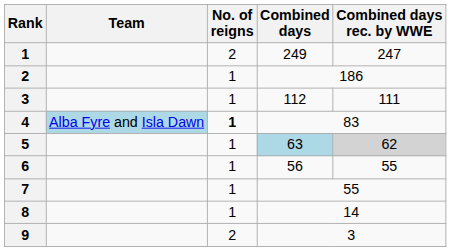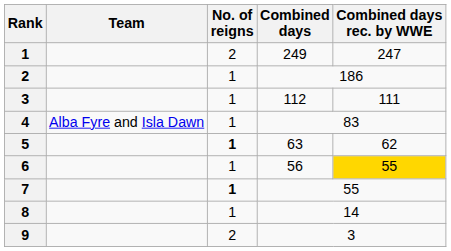(127, 122) lightblue background -> (127, 122) no background
(232, 122) bold -> (232, 122) normal
(232, 144) normal -> (232, 144) bold
(295, 144) lightblue background -> (295, 144) no background
(389, 144) lightgrey background -> (389, 144) no background
(389, 167) no background -> (389, 167) gold background
(232, 189) normal -> (232, 189) bold
